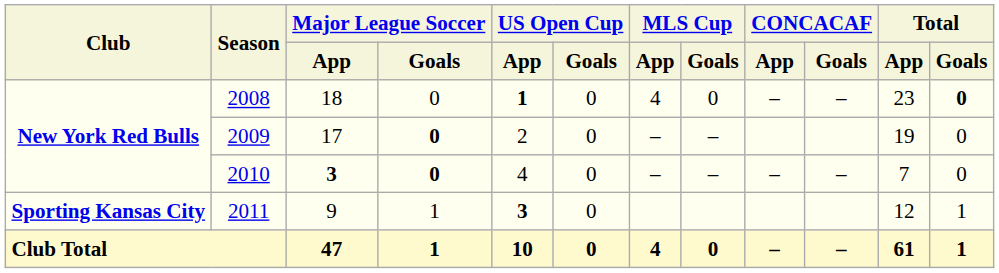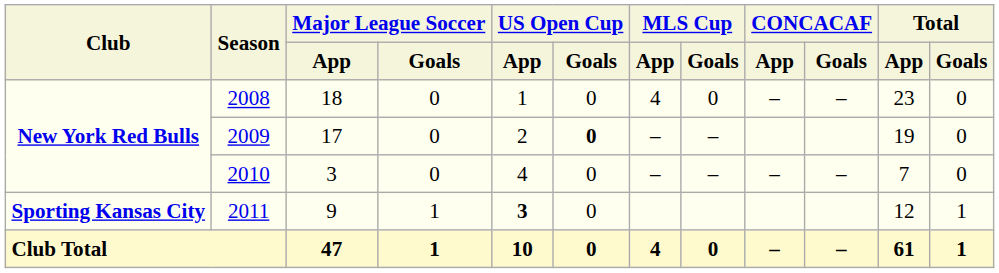(522, 98) bold -> (522, 98) normal
(962, 98) bold -> (962, 98) normal
(434, 135) bold -> (434, 135) normal
(591, 135) normal -> (591, 135) bold
(332, 173) bold -> (332, 173) normal
(434, 173) bold -> (434, 173) normal
